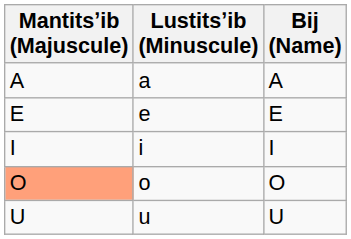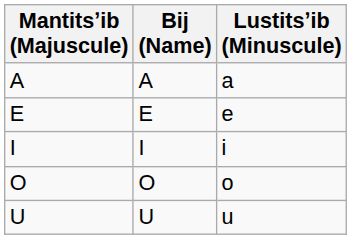columns swapped: (198, 33) <-> (305, 33)
(18, 182) lightsalmon background -> (18, 182) no background
